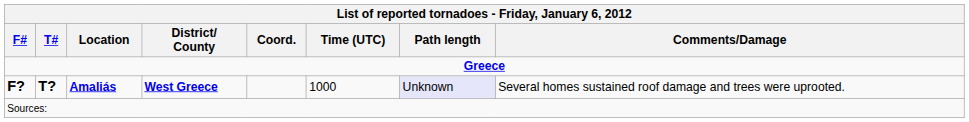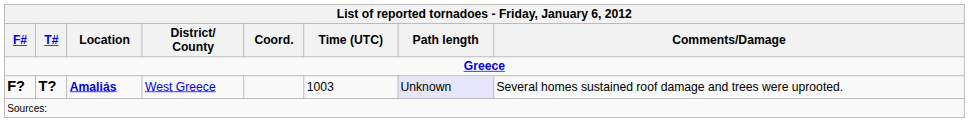(181, 87) bold -> (180, 87) normal
(323, 87) 1000 -> (320, 87) 1003
